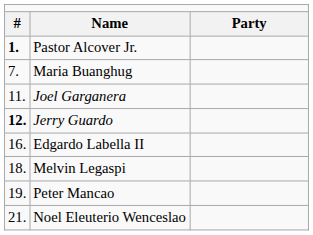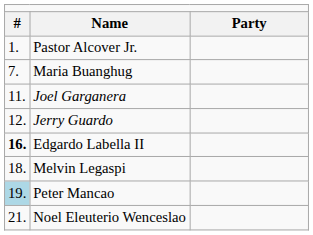(13, 48) bold -> (13, 48) normal
(17, 120) bold -> (17, 120) normal
(17, 145) normal -> (17, 145) bold
(17, 193) no background -> (17, 193) lightblue background
